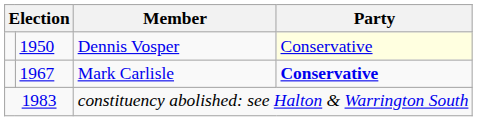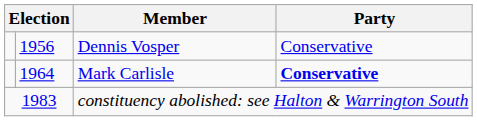(37, 45) 1950 -> (37, 45) 1956
(327, 45) lightyellow background -> (327, 45) no background
(37, 73) 1967 -> (37, 73) 1964
